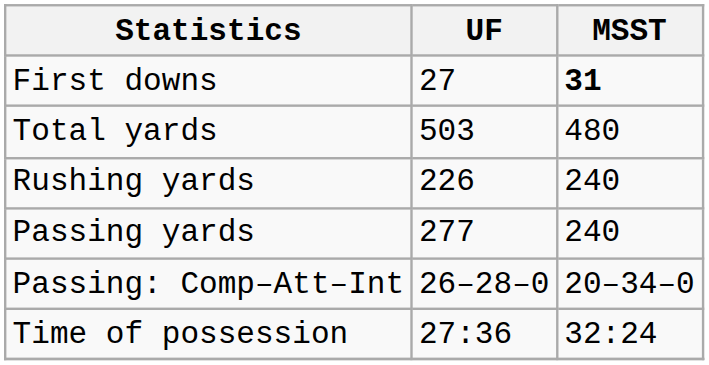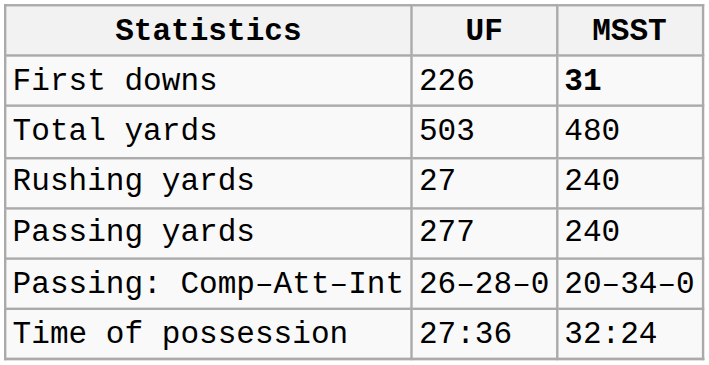(438, 81) 27 -> (447, 81) 226
(447, 182) 226 -> (438, 182) 27
